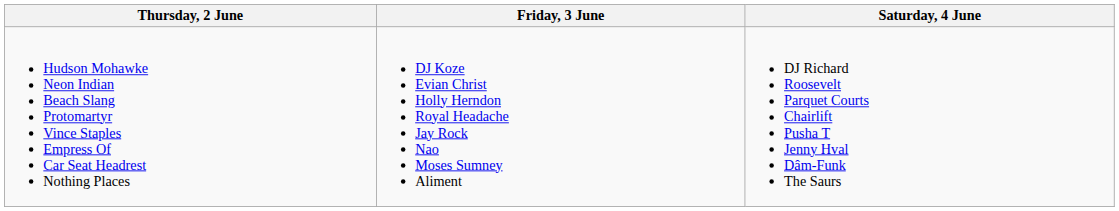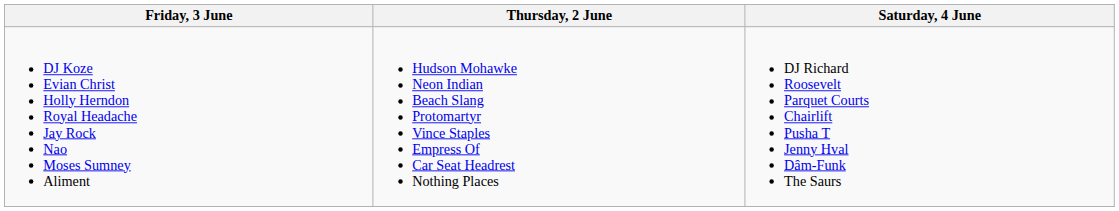columns swapped: (190, 15) <-> (561, 15)
